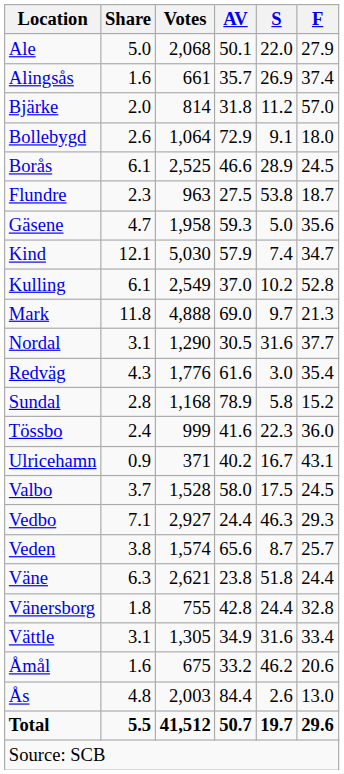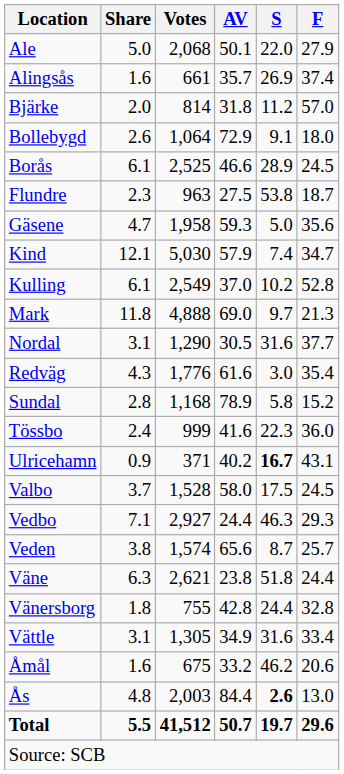(277, 460) normal -> (277, 460) bold
(281, 696) normal -> (281, 696) bold
